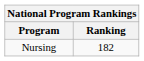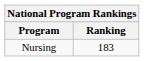(106, 47) 182 -> (106, 47) 183
